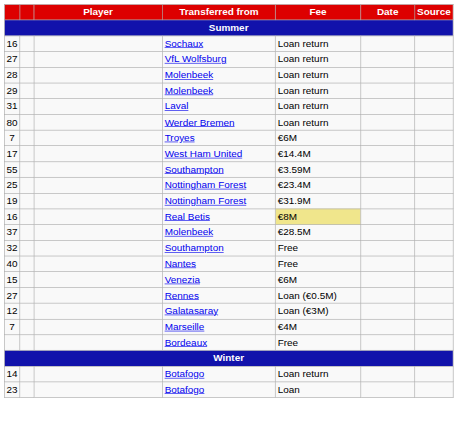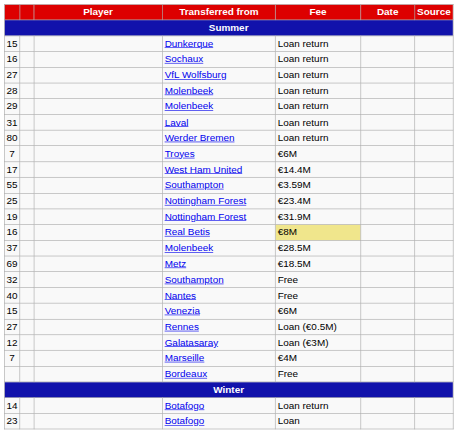+ row: (12, 43)
+ row: (12, 264)
